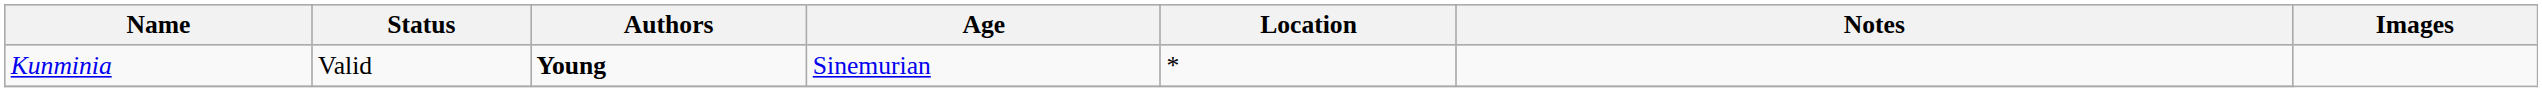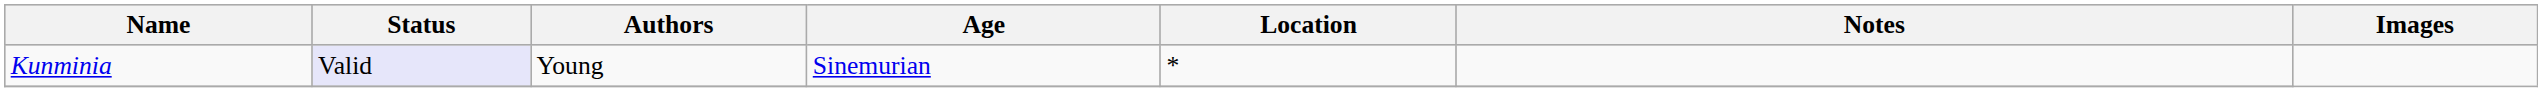(345, 65) no background -> (345, 65) lavender background
(571, 65) bold -> (570, 65) normal
